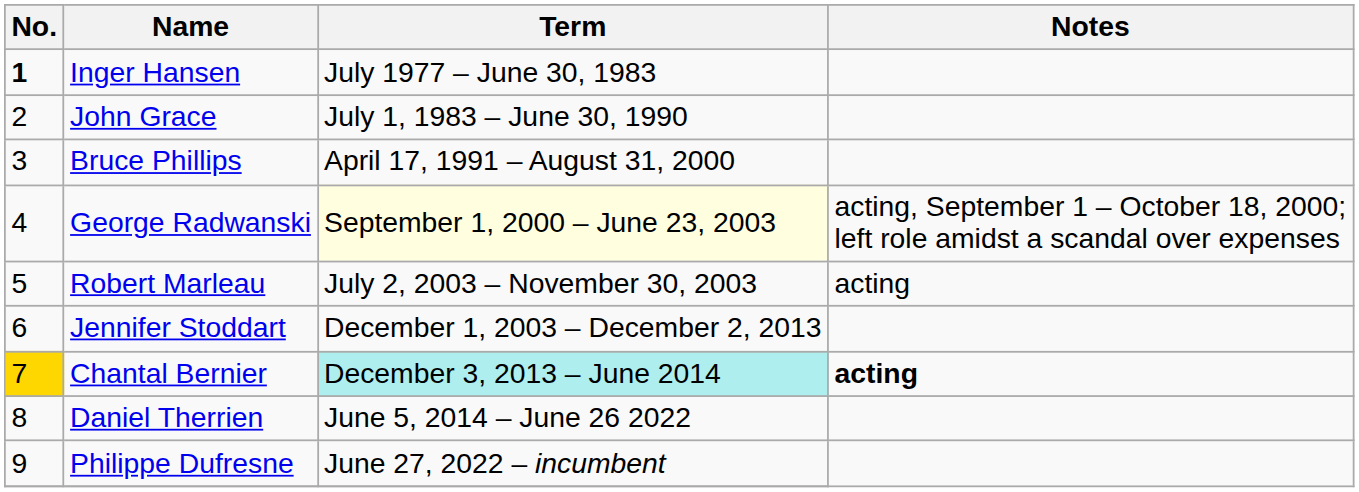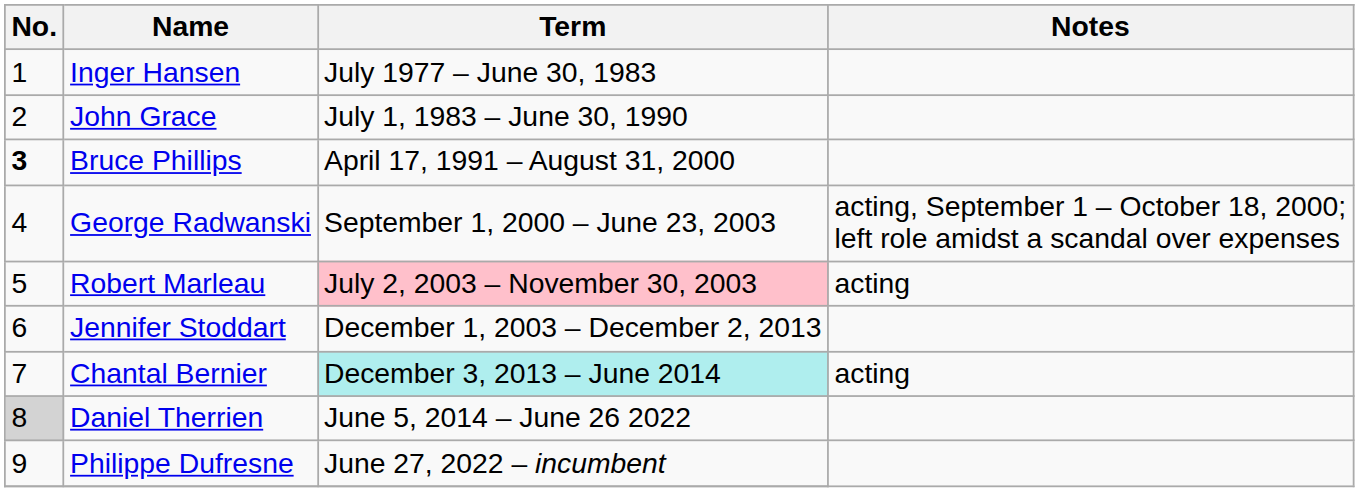(19, 71) bold -> (19, 71) normal
(19, 161) normal -> (19, 161) bold
(550, 222) lightyellow background -> (550, 222) no background
(540, 283) no background -> (540, 283) pink background
(19, 373) gold background -> (19, 373) no background
(876, 373) bold -> (872, 373) normal
(19, 418) no background -> (19, 418) lightgrey background
